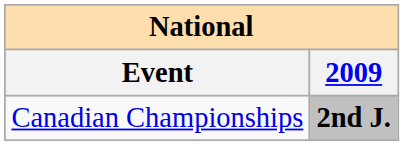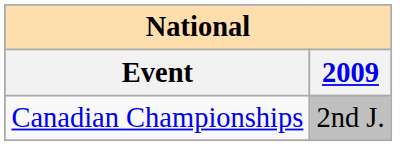(354, 117) bold -> (351, 117) normal
